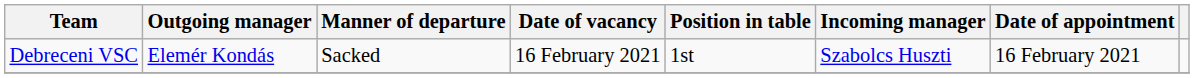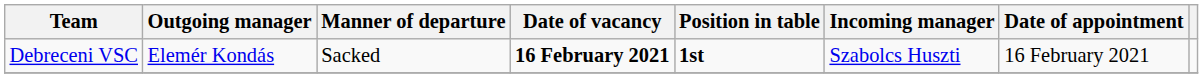(588, 55) normal -> (592, 55) bold
(682, 55) normal -> (692, 55) bold
